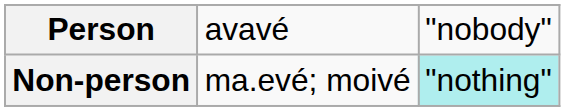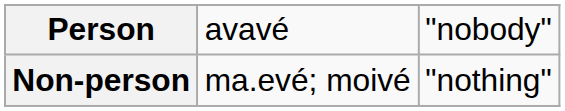(488, 79) paleturquoise background -> (488, 79) no background
